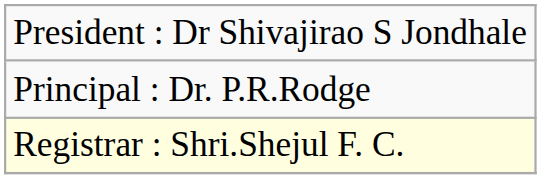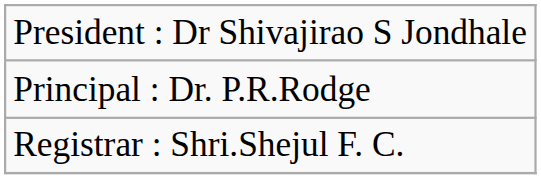(209, 144) lightyellow background -> (209, 144) no background
